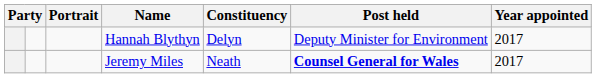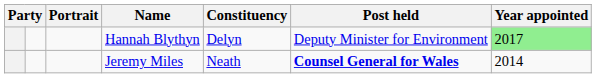(509, 38) no background -> (509, 38) lightgreen background
(509, 61) 2017 -> (509, 61) 2014
